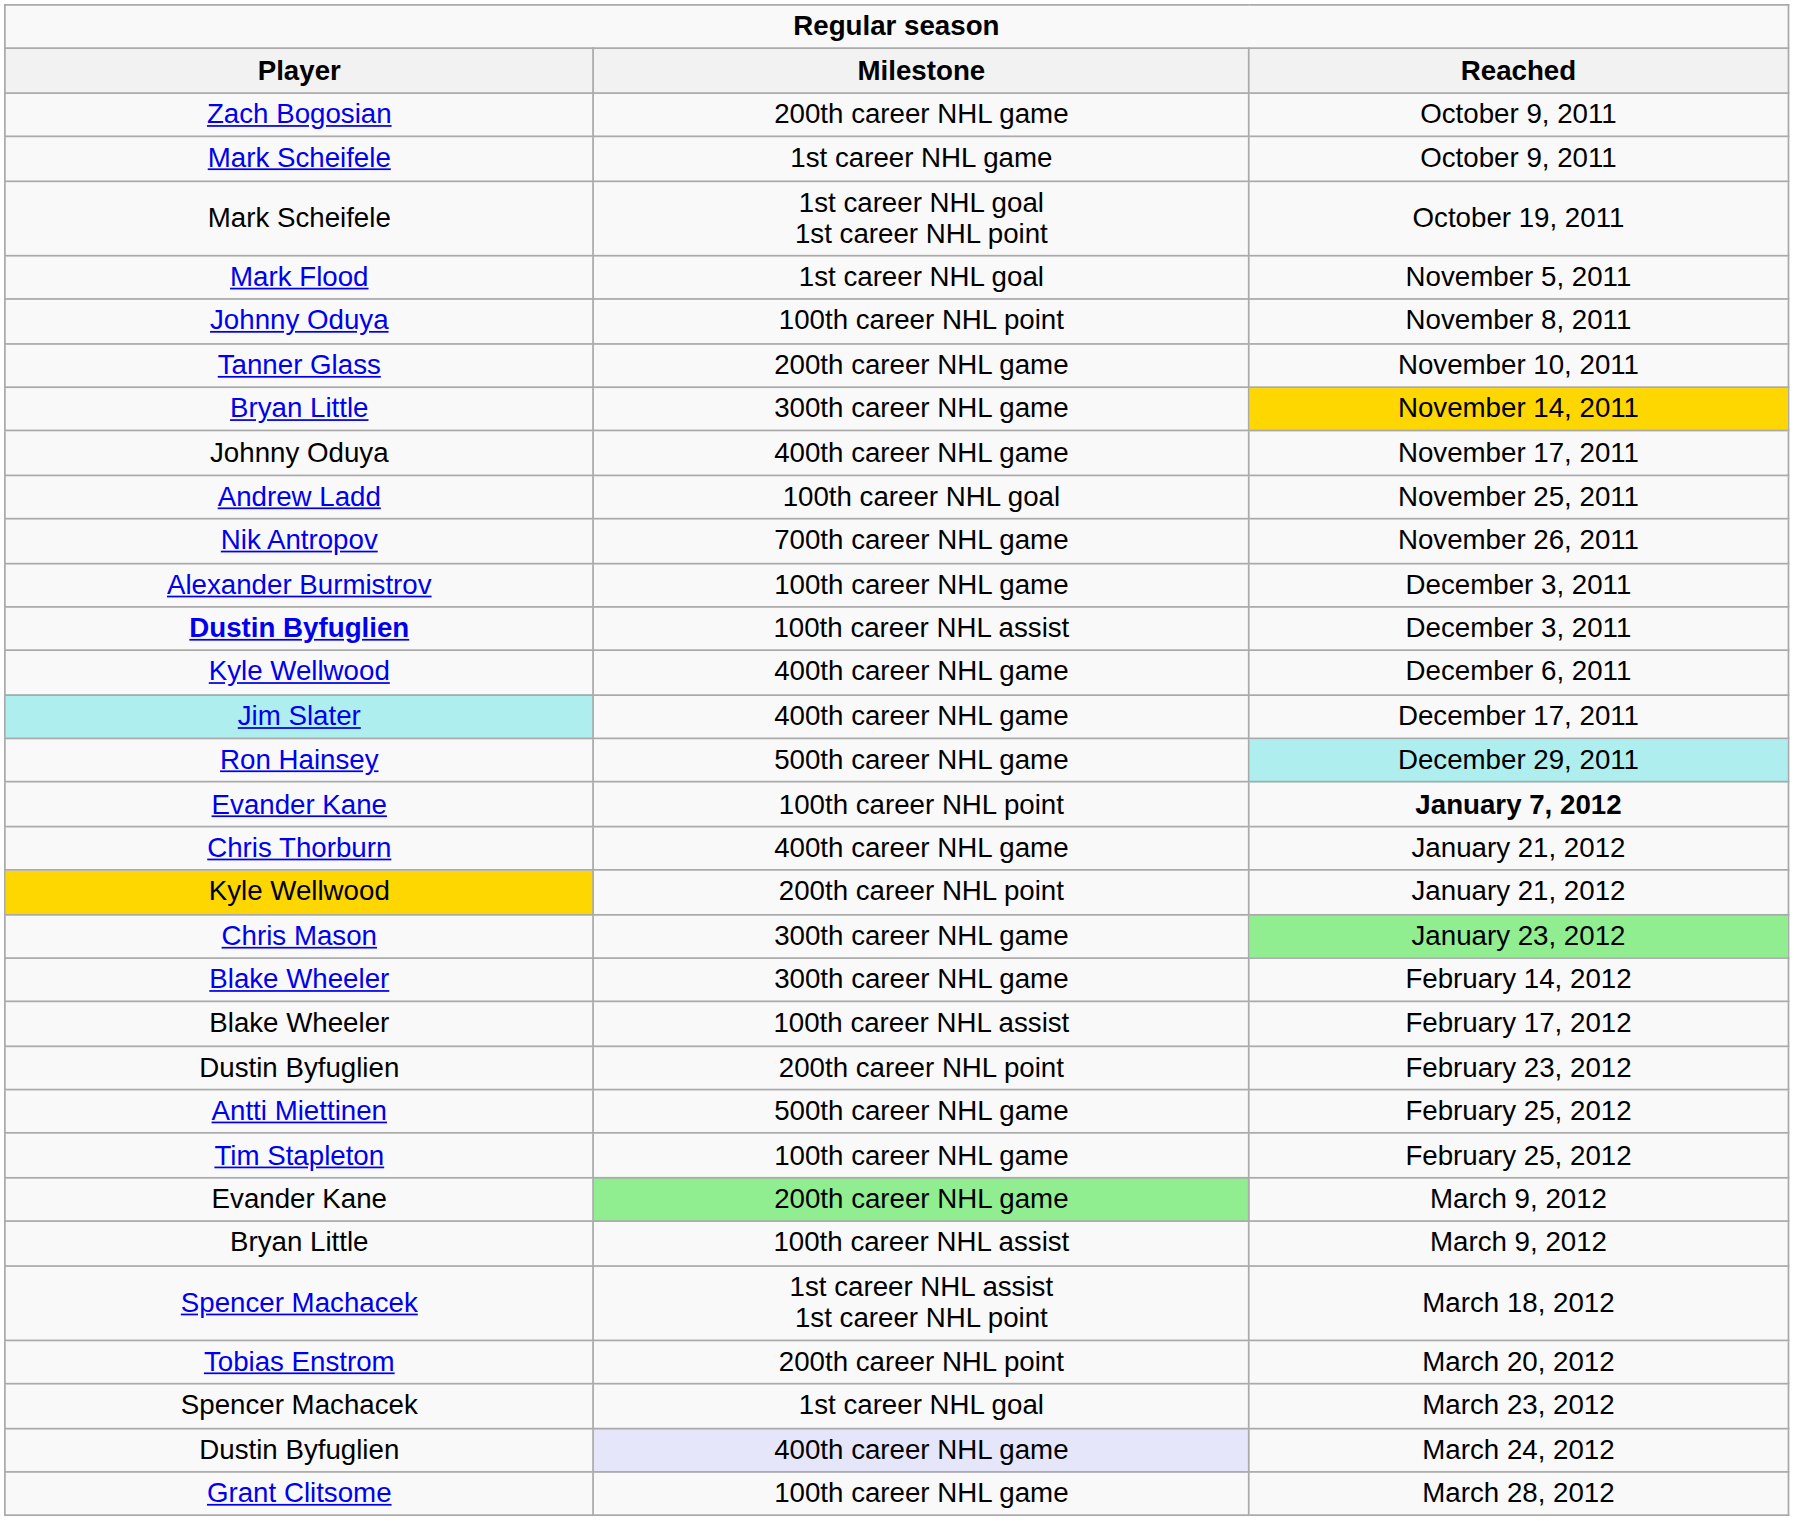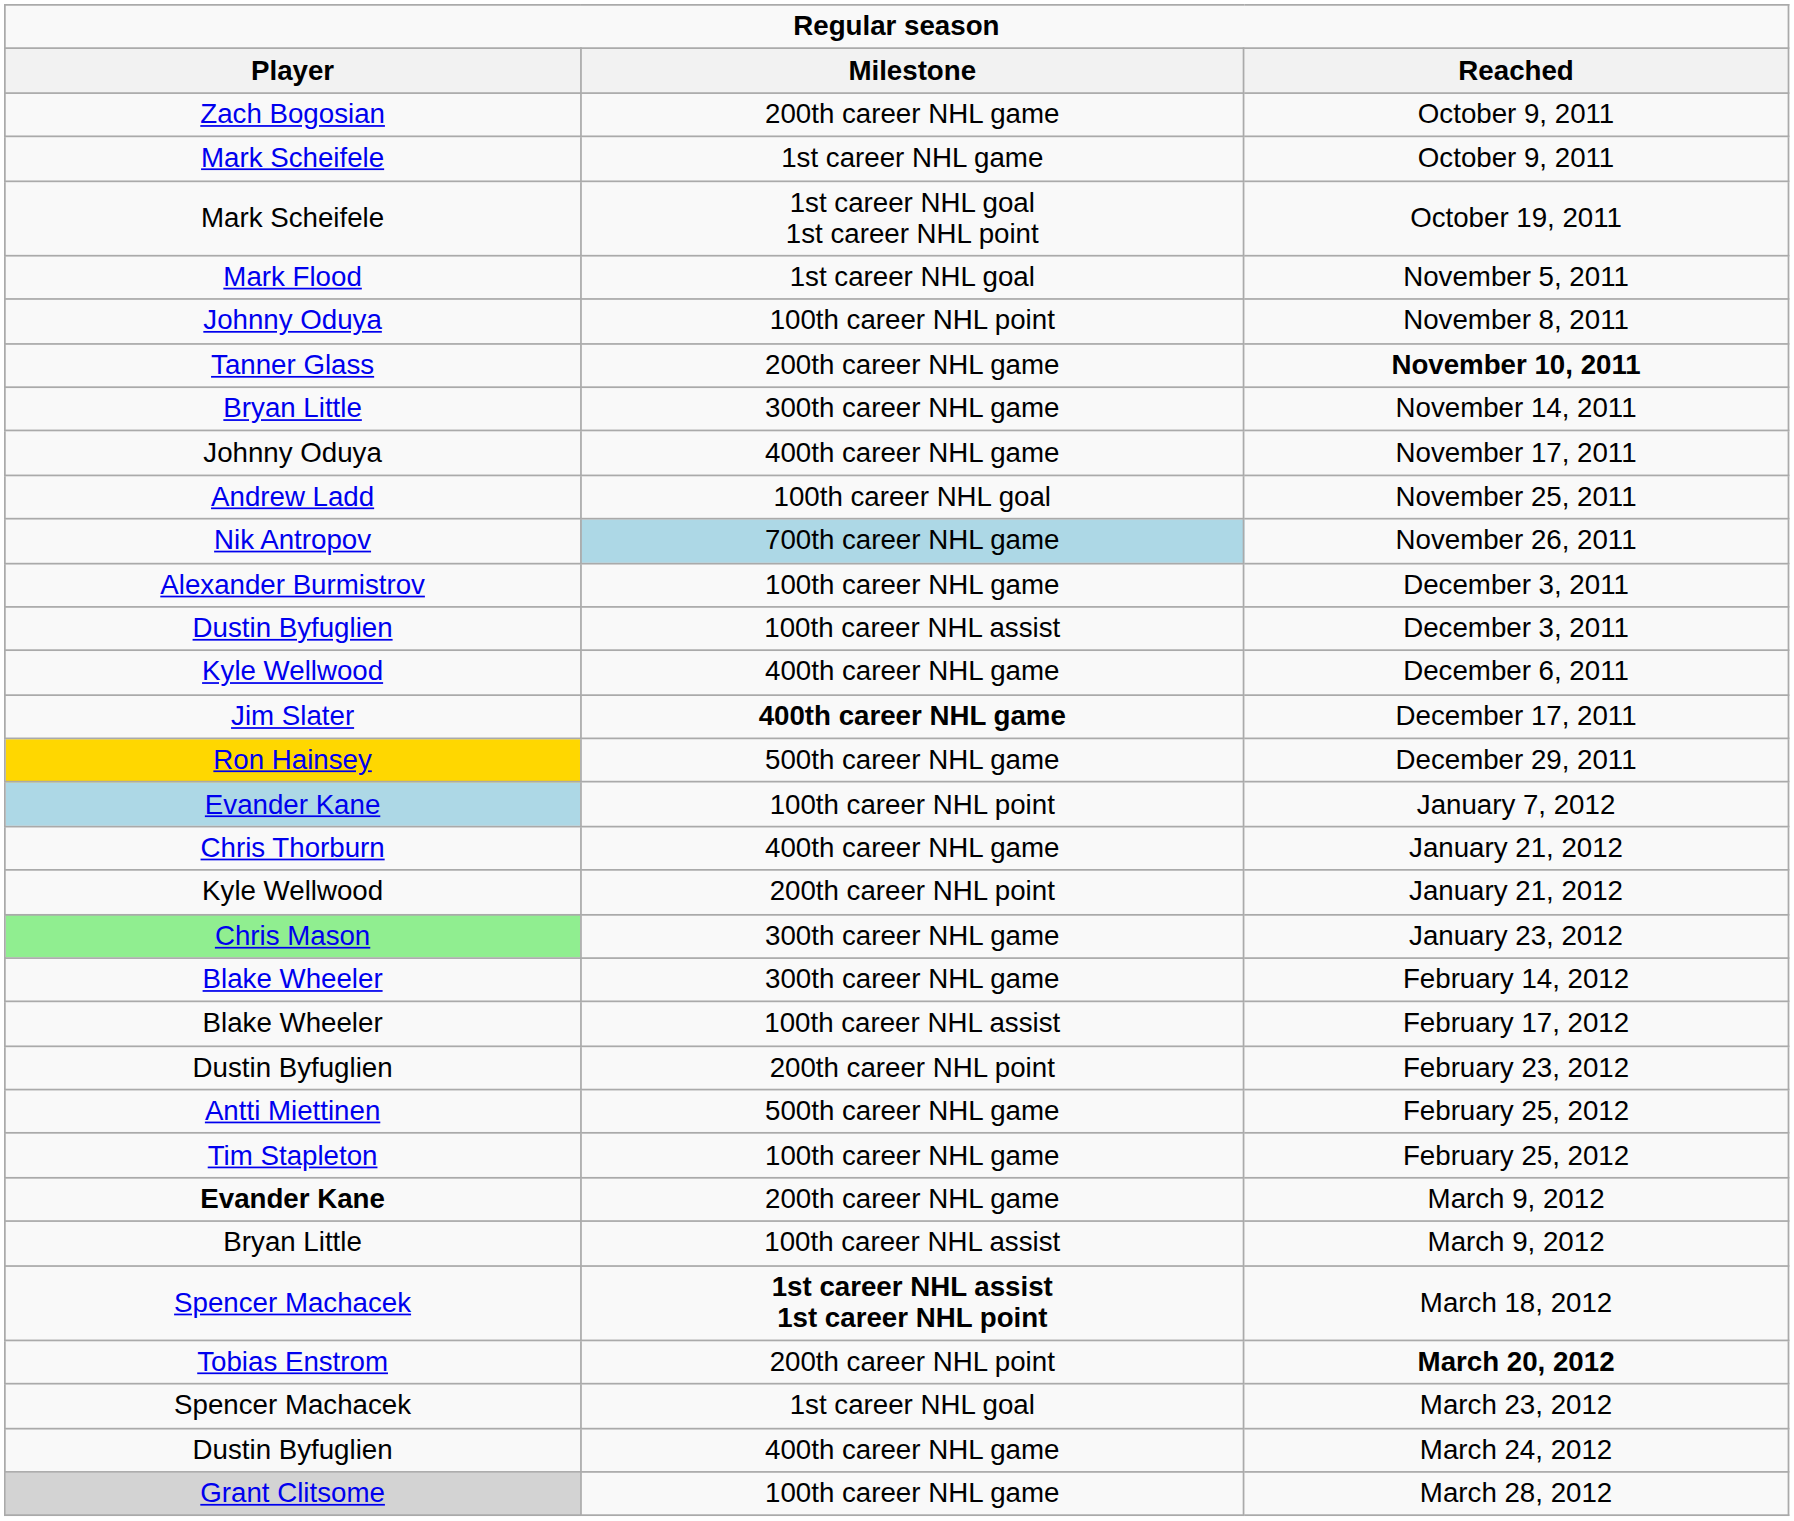(1518, 364) normal -> (1516, 364) bold
(1518, 408) gold background -> (1516, 408) no background
(921, 540) no background -> (912, 540) lightblue background
(299, 628) bold -> (293, 628) normal
(299, 716) paleturquoise background -> (293, 716) no background
(921, 716) normal -> (912, 716) bold
(299, 759) no background -> (293, 759) gold background
(1518, 759) paleturquoise background -> (1516, 759) no background
(299, 803) no background -> (293, 803) lightblue background
(1518, 803) bold -> (1516, 803) normal
(299, 891) gold background -> (293, 891) no background
(299, 935) no background -> (293, 935) lightgreen background
(1518, 935) lightgreen background -> (1516, 935) no background
(299, 1198) normal -> (293, 1198) bold
(921, 1198) lightgreen background -> (912, 1198) no background
(921, 1302) normal -> (912, 1302) bold
(1518, 1361) normal -> (1516, 1361) bold
(921, 1449) lavender background -> (912, 1449) no background
(299, 1493) no background -> (293, 1493) lightgrey background
